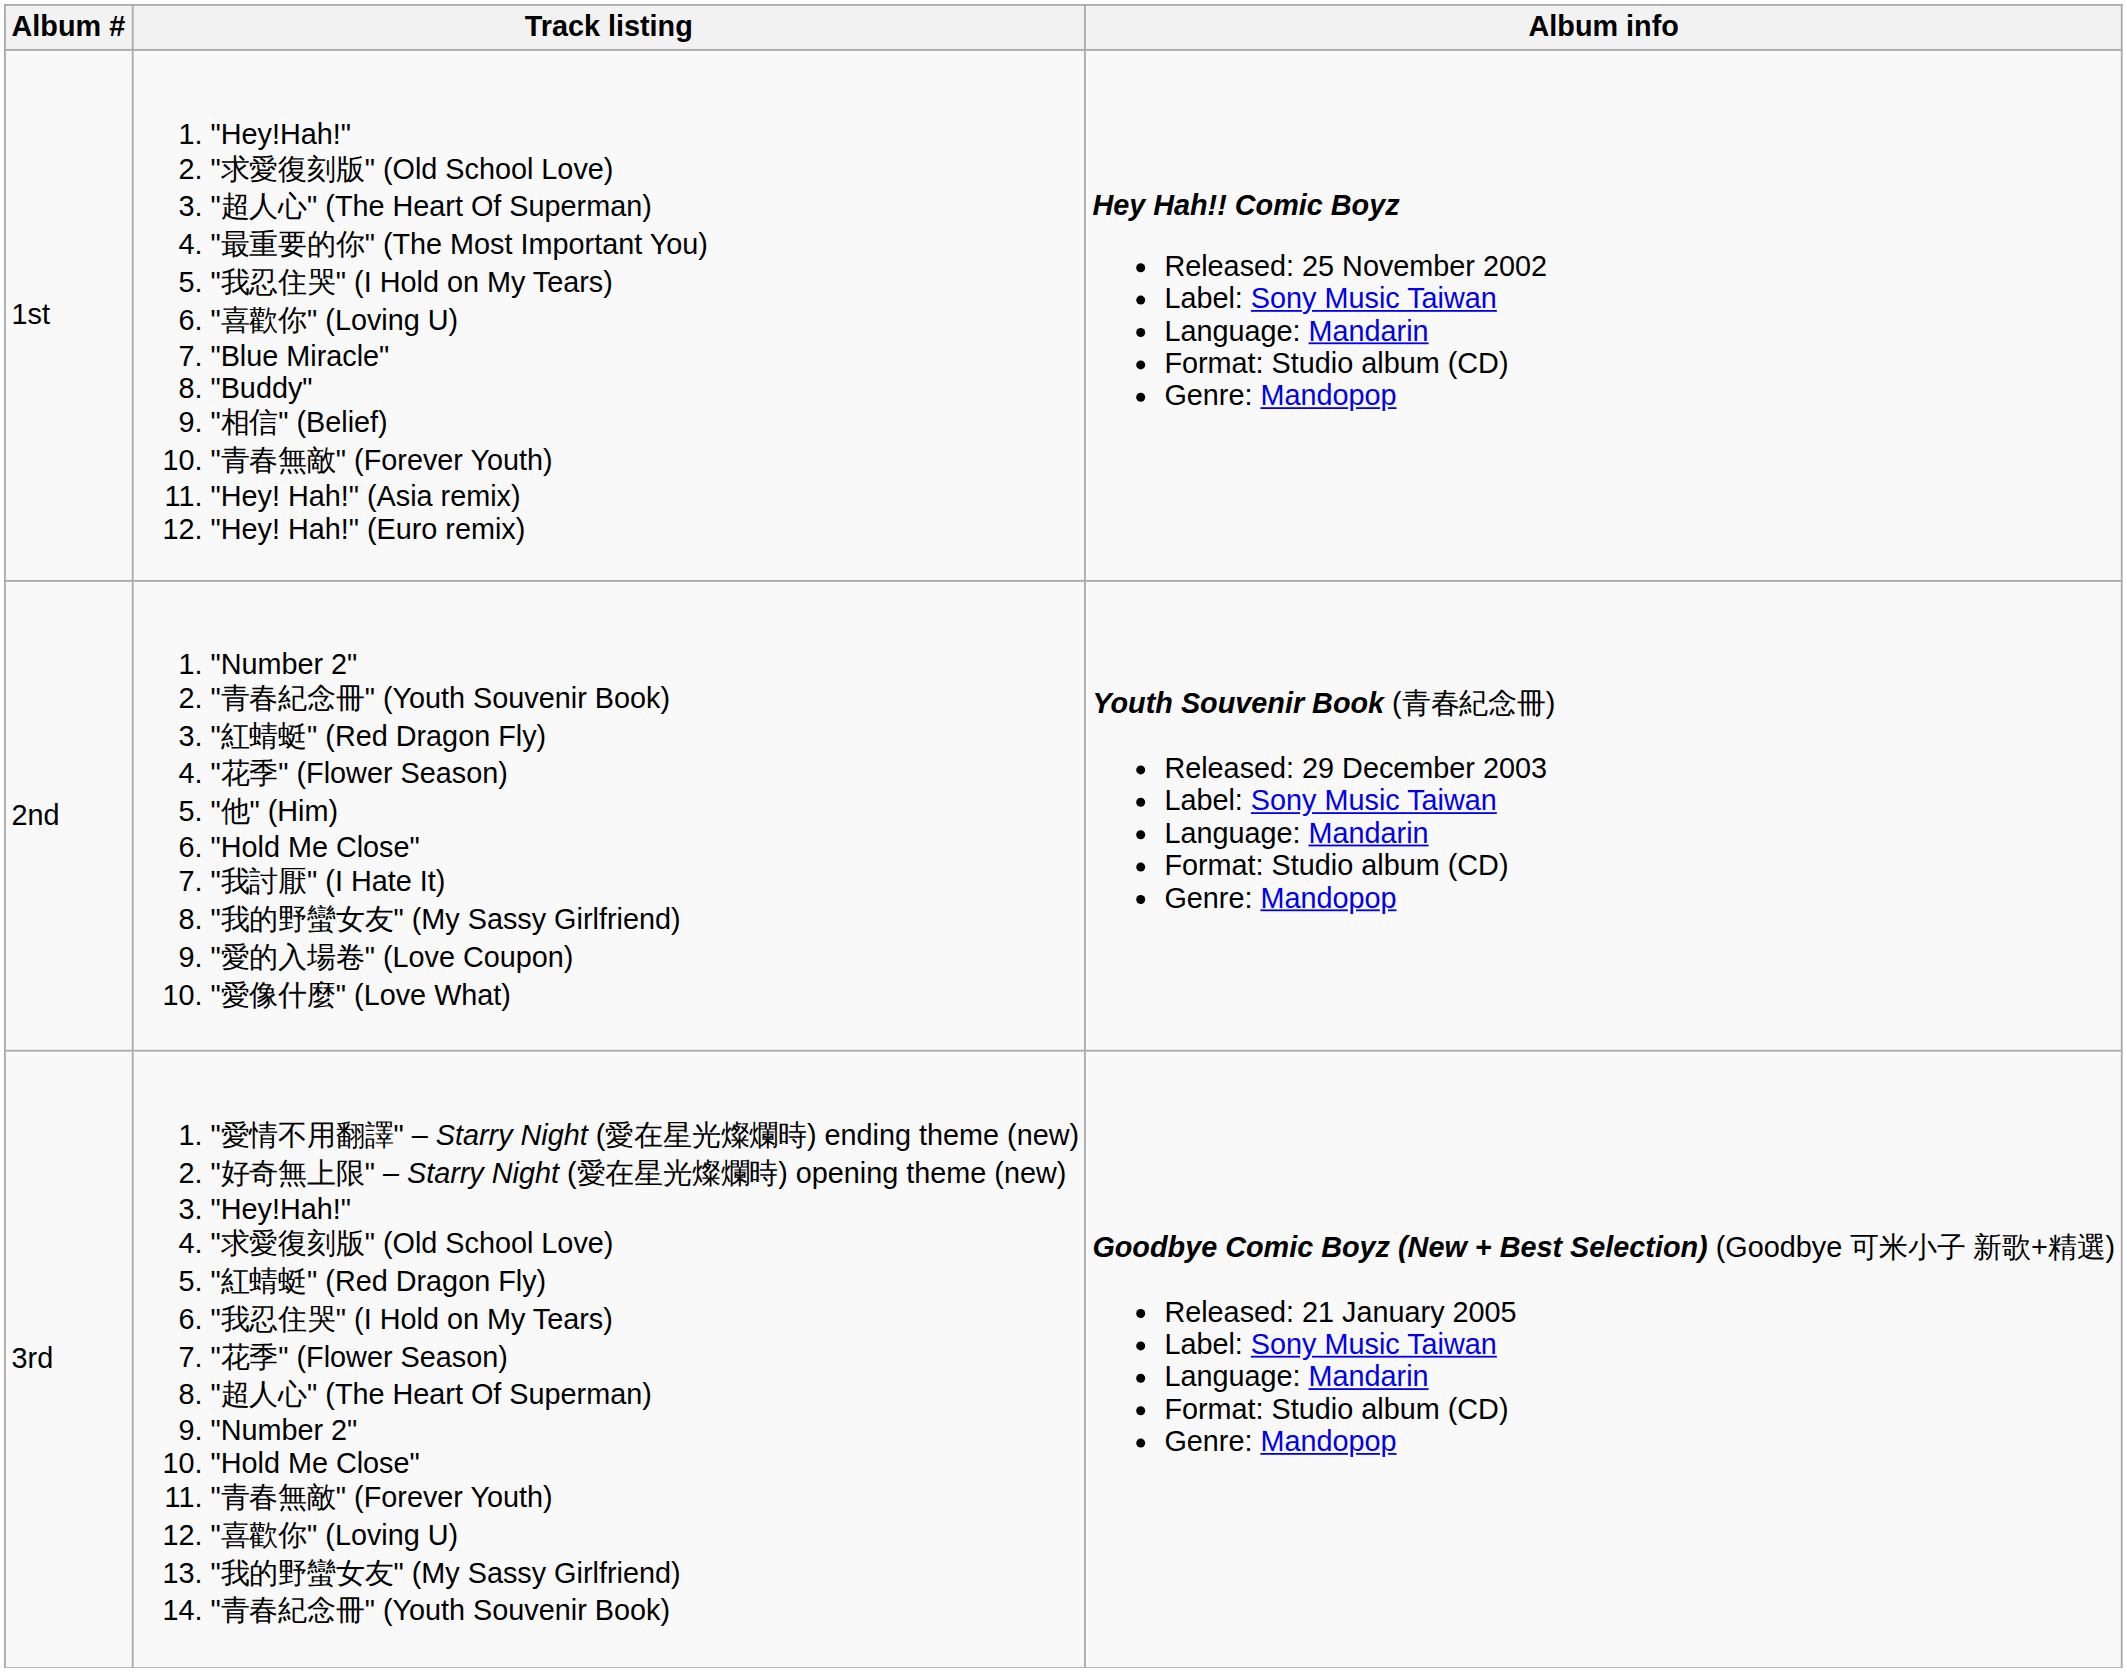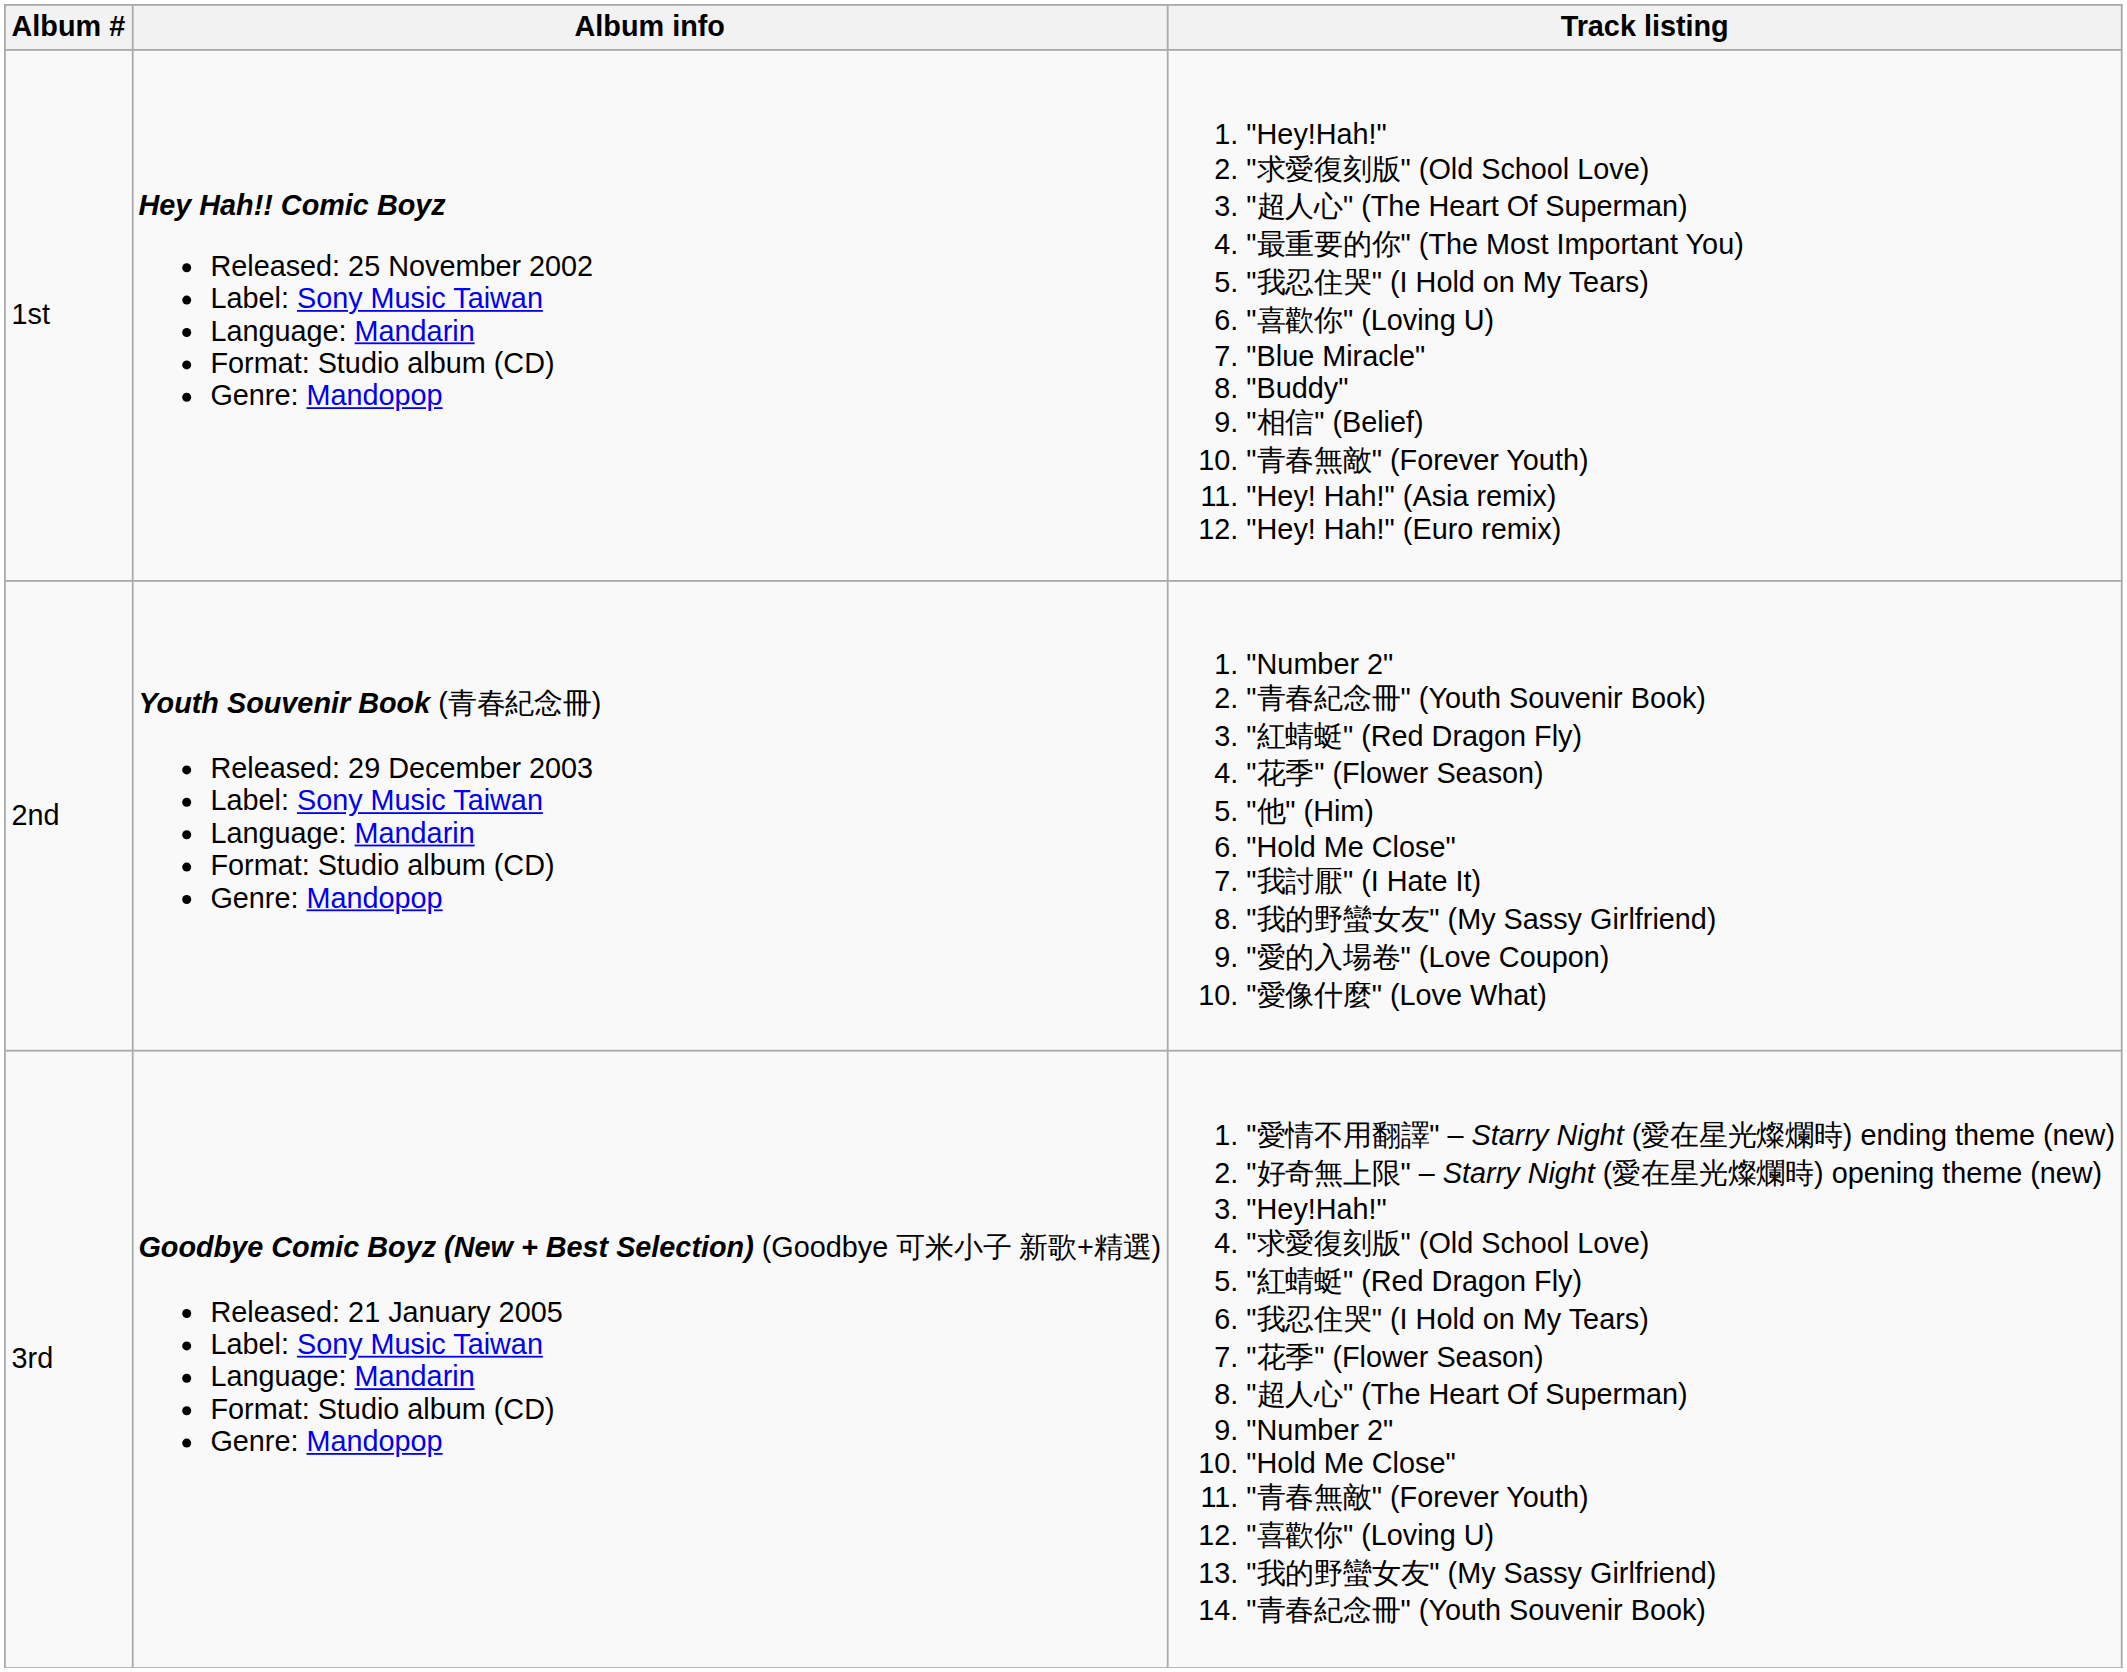columns swapped: (1604, 27) <-> (609, 27)
